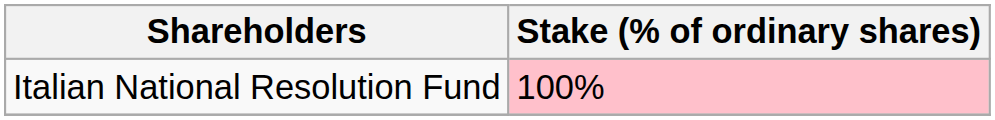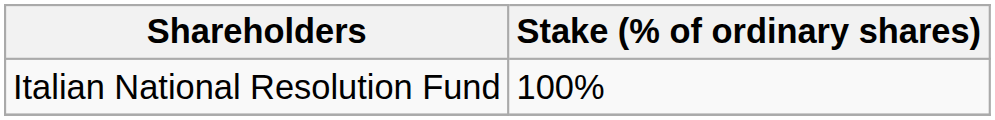(560, 86) pink background -> (560, 86) no background
